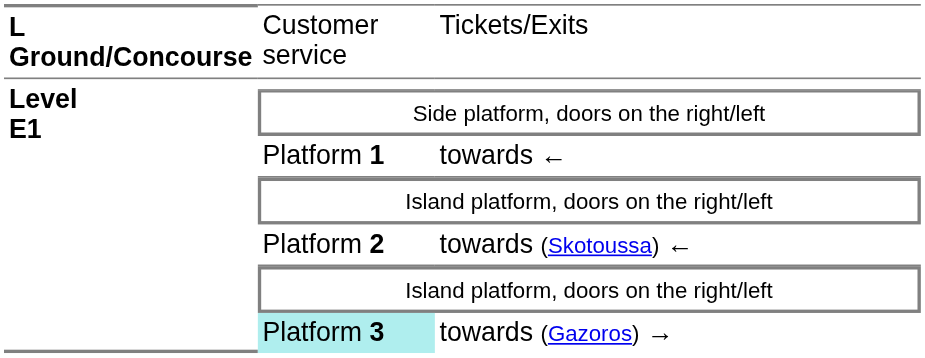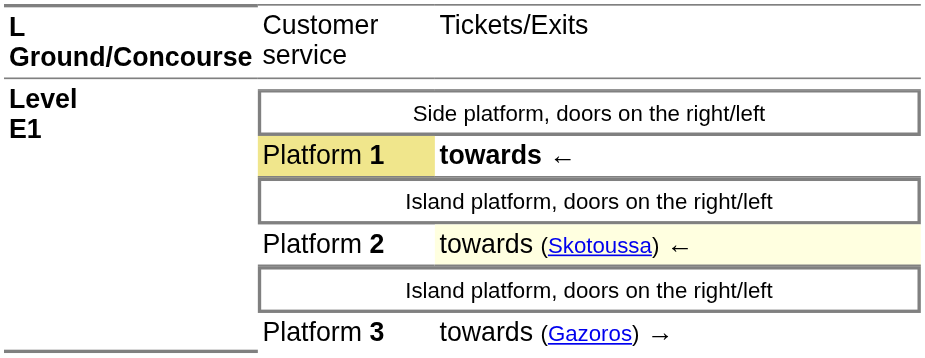(323, 155) no background -> (323, 155) khaki background
(503, 155) normal -> (508, 155) bold
(566, 244) no background -> (566, 244) lightyellow background
(323, 332) paleturquoise background -> (323, 332) no background
